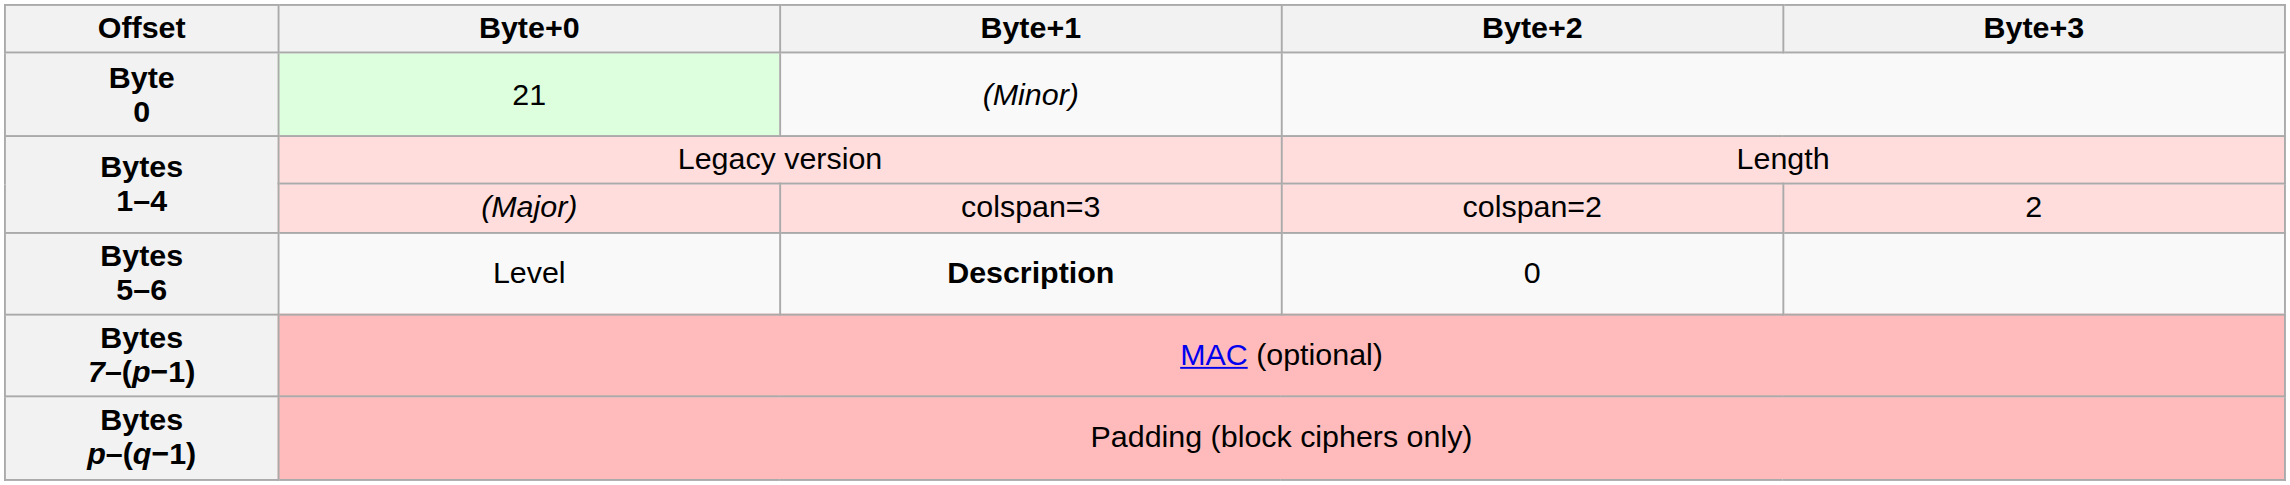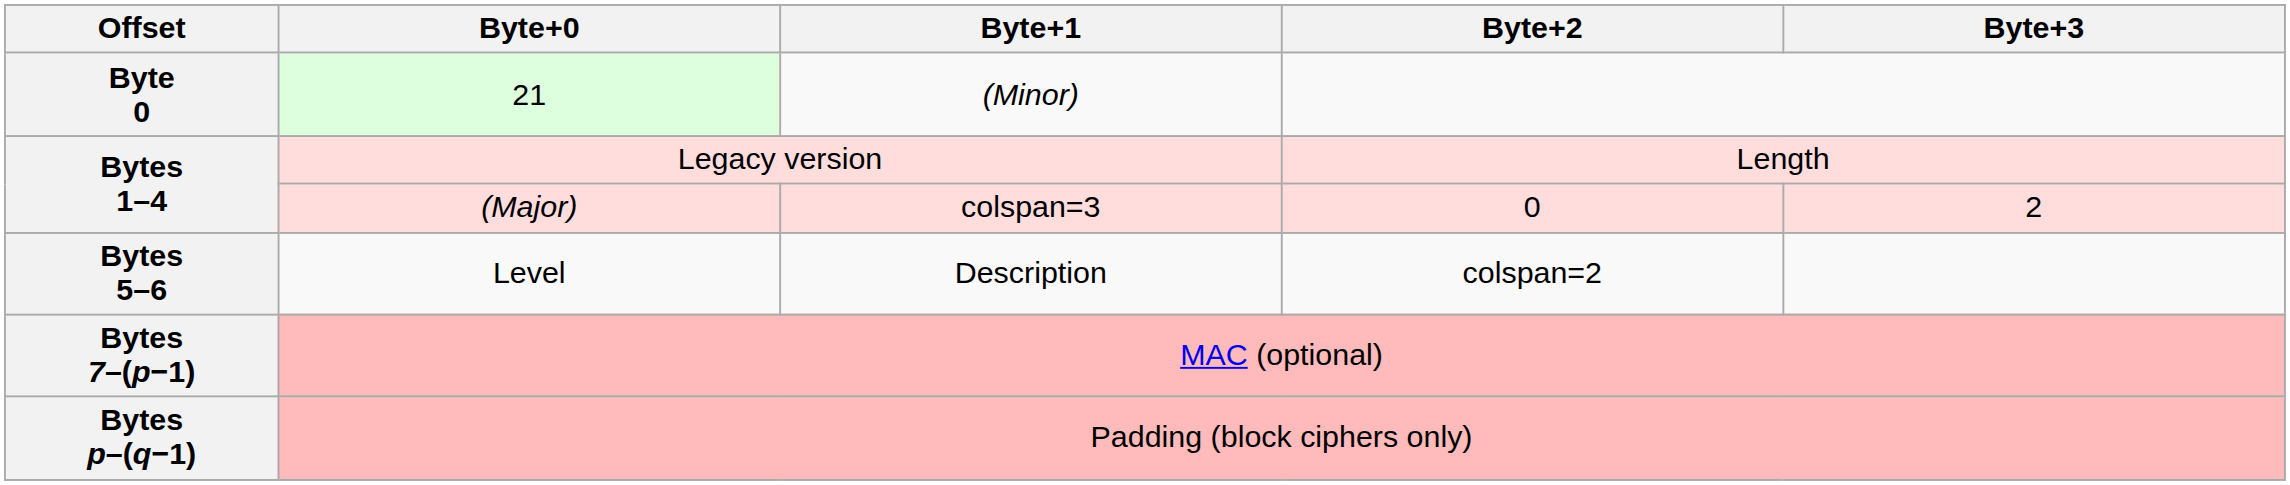(1532, 207) colspan=2 -> (1532, 207) 0
(1031, 272) bold -> (1031, 272) normal
(1532, 272) 0 -> (1532, 272) colspan=2
